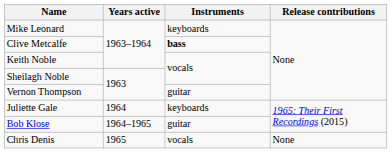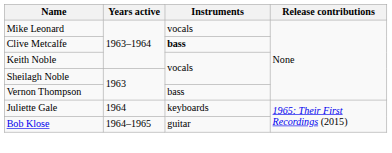(188, 28) keyboards -> (180, 28) vocals
(179, 92) guitar -> (176, 92) bass
- row: (31, 140)
